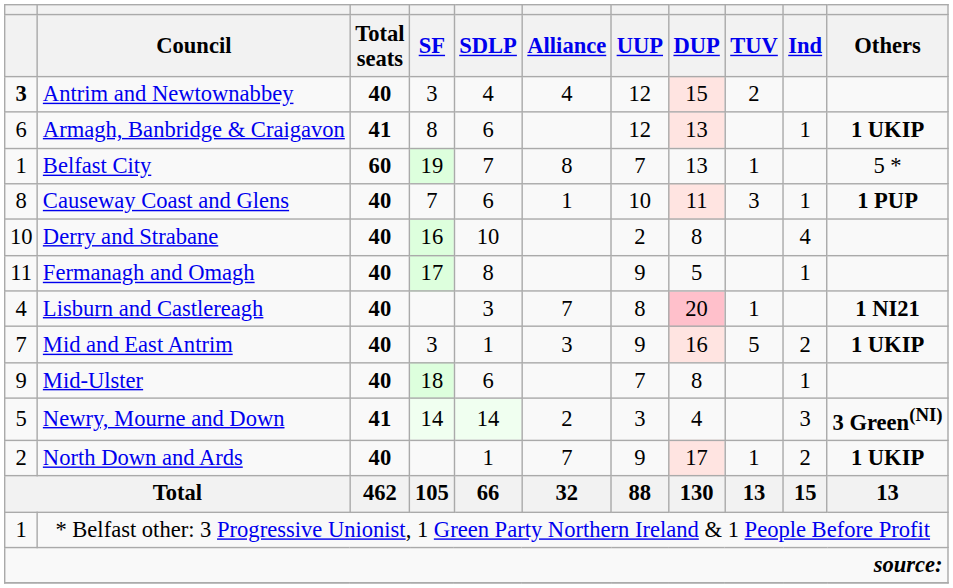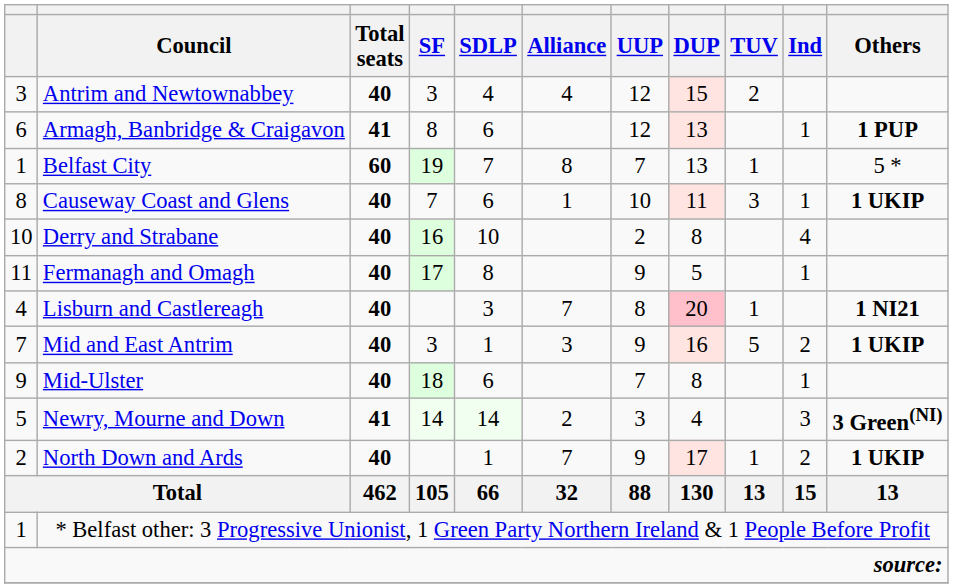(21, 93) bold -> (21, 93) normal
(888, 129) 1 UKIP -> (888, 129) 1 PUP
(888, 201) 1 PUP -> (888, 201) 1 UKIP
